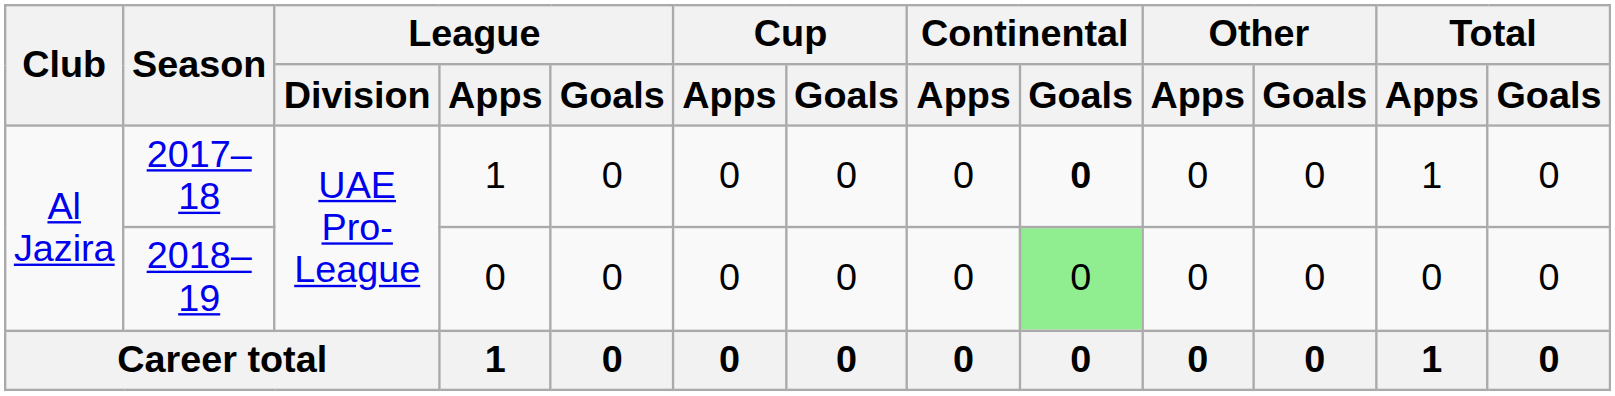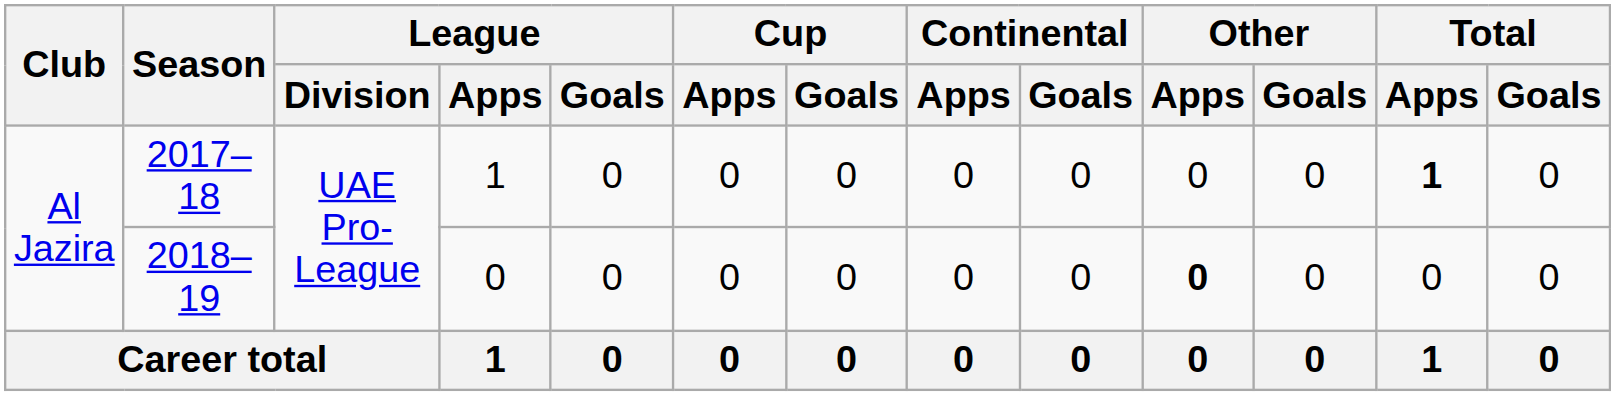(1081, 175) bold -> (1081, 175) normal
(1432, 175) normal -> (1432, 175) bold
(1081, 277) lightgreen background -> (1081, 277) no background
(1198, 277) normal -> (1198, 277) bold
